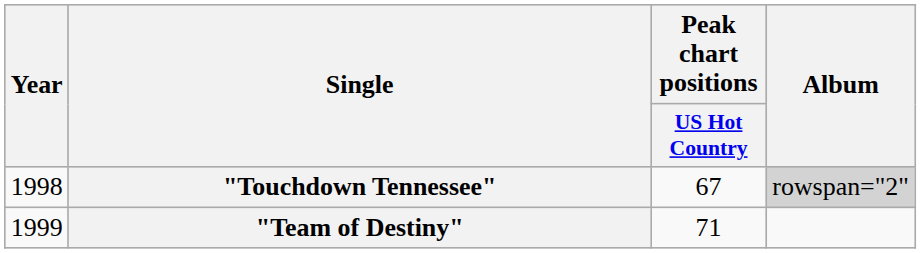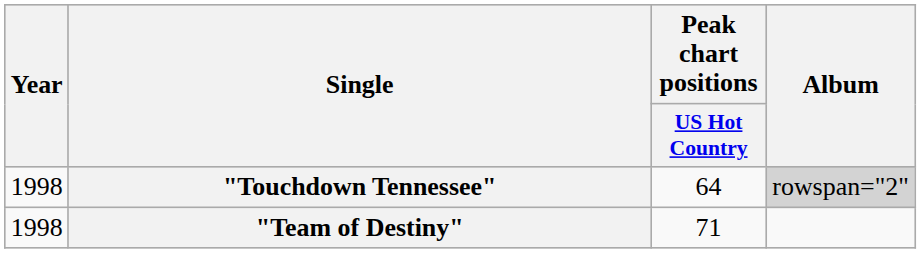(709, 186) 67 -> (709, 186) 64
(37, 227) 1999 -> (37, 227) 1998
